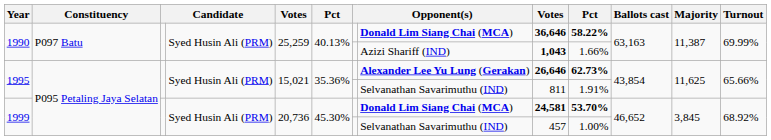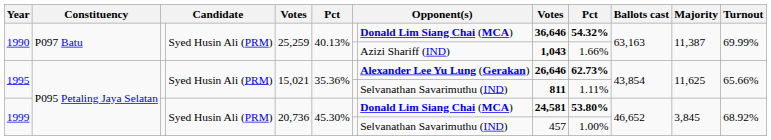(590, 32) 58.22% -> (590, 32) 54.32%
(558, 89) normal -> (558, 89) bold
(594, 89) 1.91% -> (594, 89) 1.11%
(590, 107) 53.70% -> (590, 107) 53.80%
